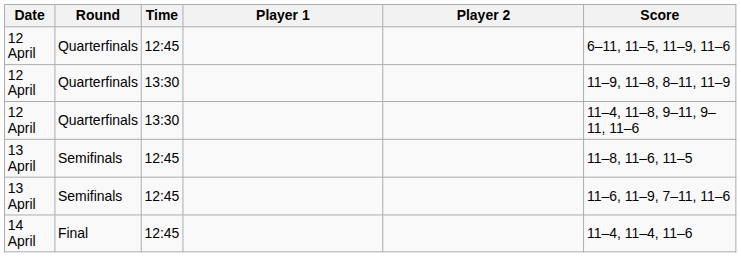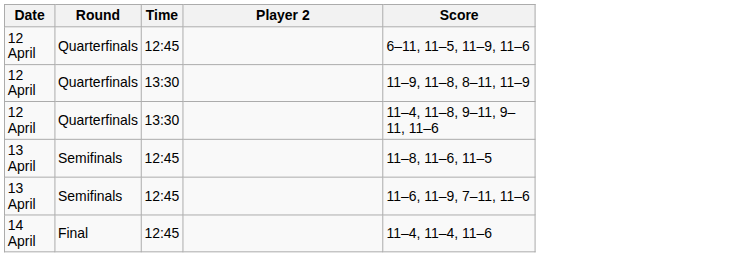- column: (283, 16)
